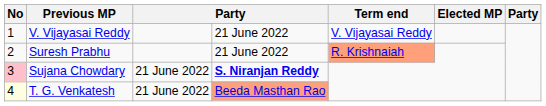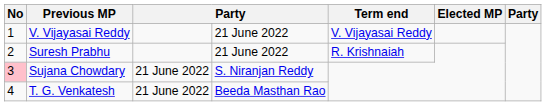(368, 52) lightsalmon background -> (368, 52) no background
(267, 71) bold -> (264, 71) normal
(11, 91) lightyellow background -> (11, 91) no background
(270, 91) lightsalmon background -> (270, 91) no background
